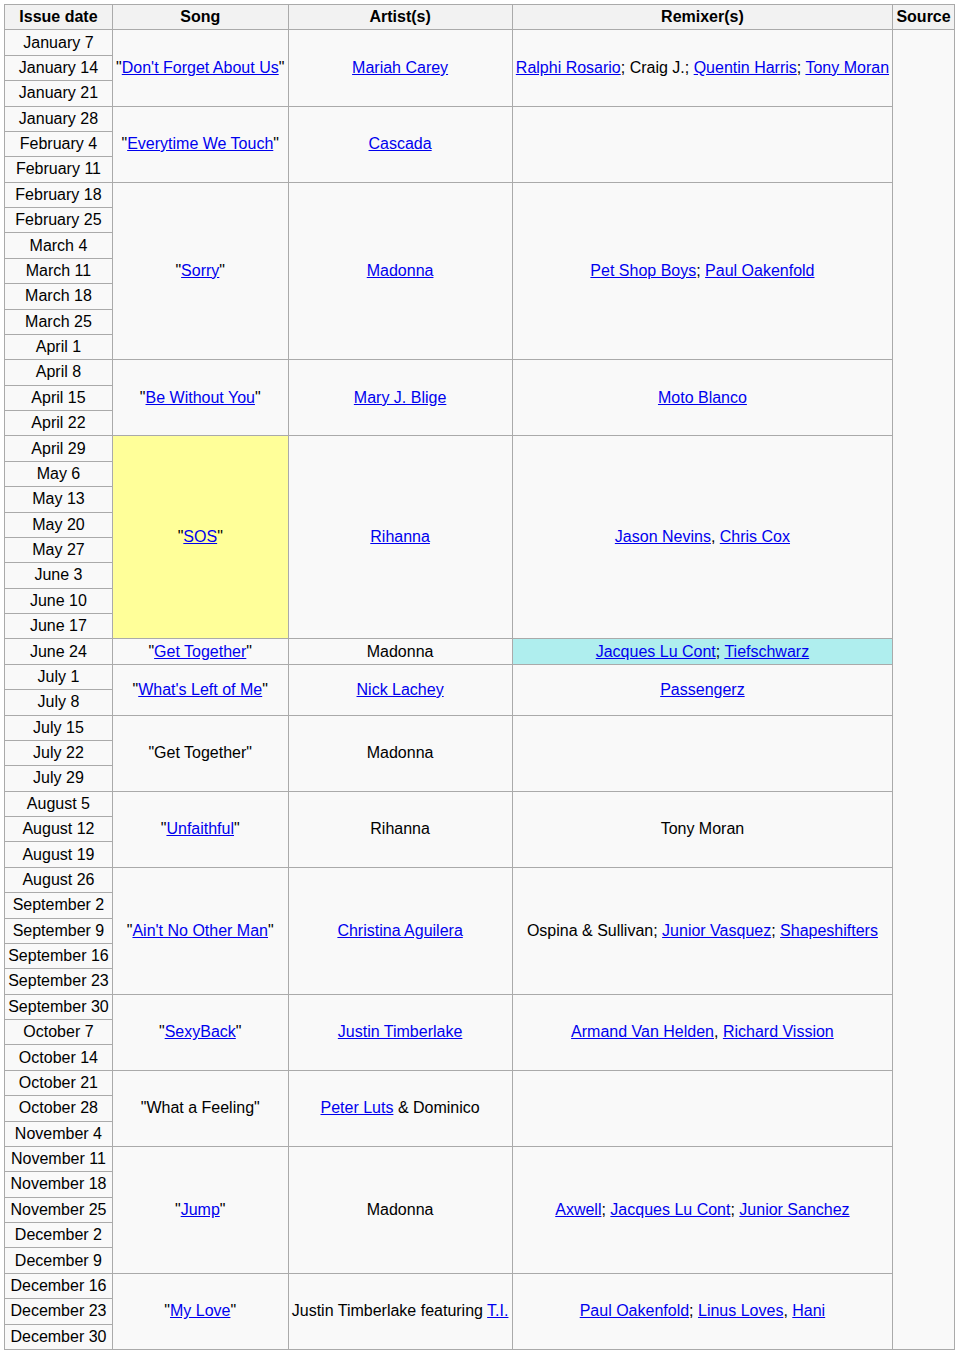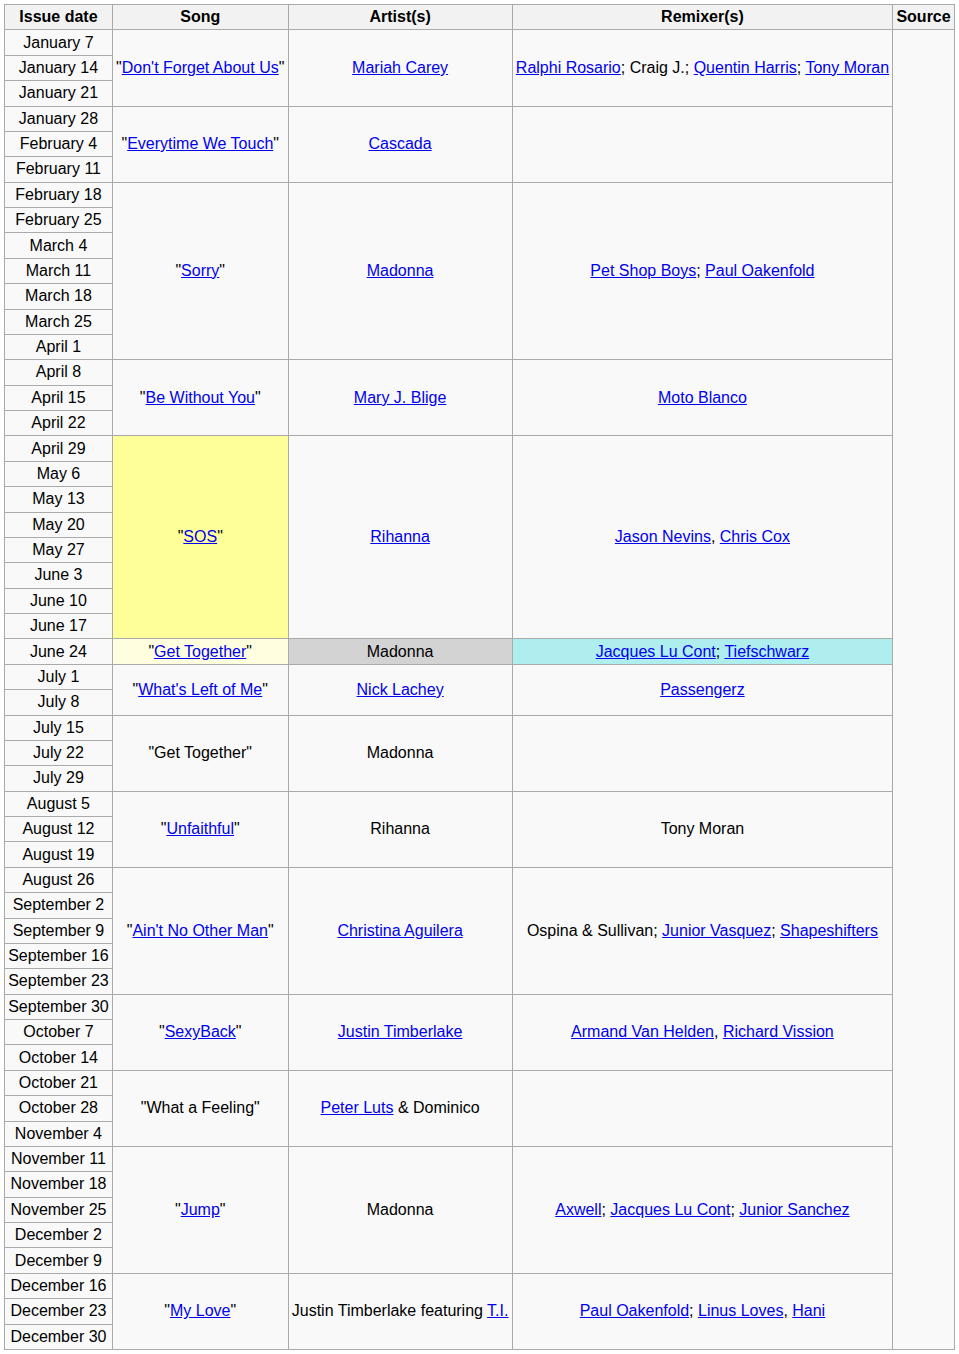(200, 651) no background -> (200, 651) lightyellow background
(400, 651) no background -> (400, 651) lightgrey background
